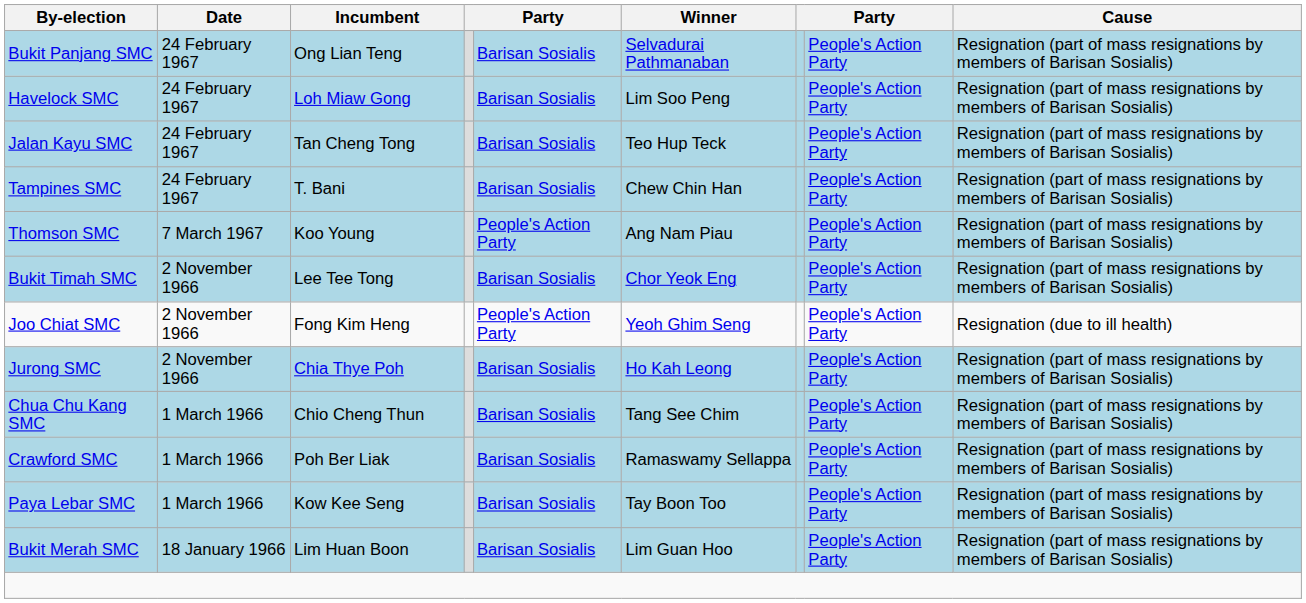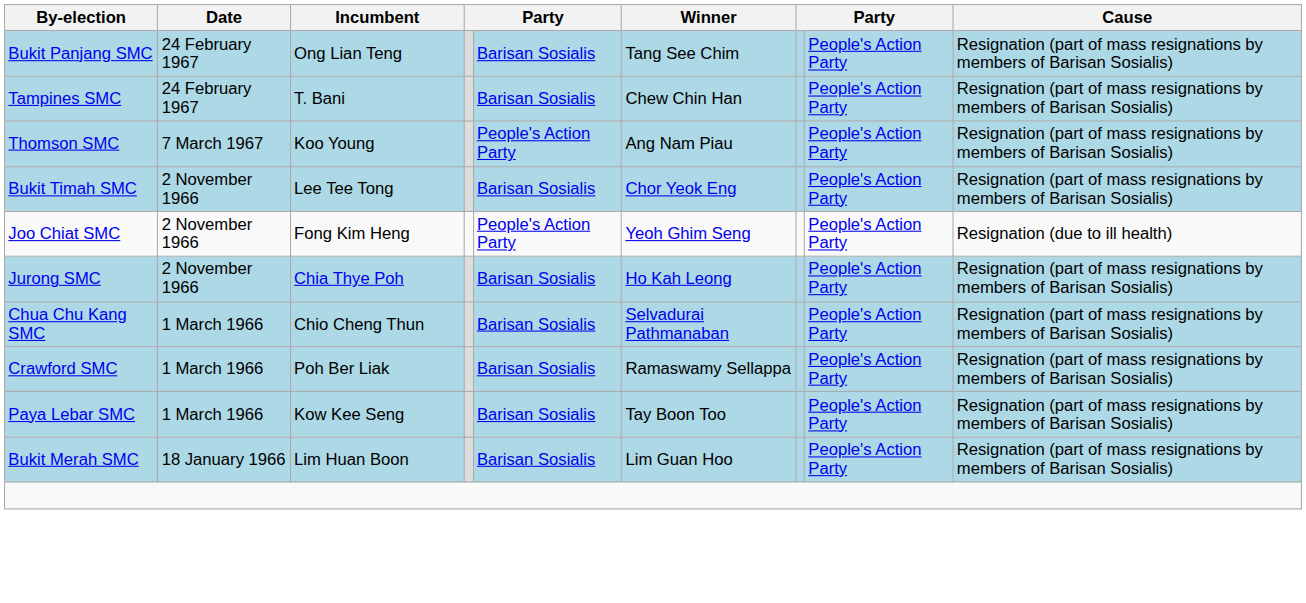(677, 53) Selvadurai Pathmanaban -> (682, 53) Tang See Chim
- row: (63, 98)
- row: (70, 143)
(682, 414) Tang See Chim -> (677, 324) Selvadurai Pathmanaban
